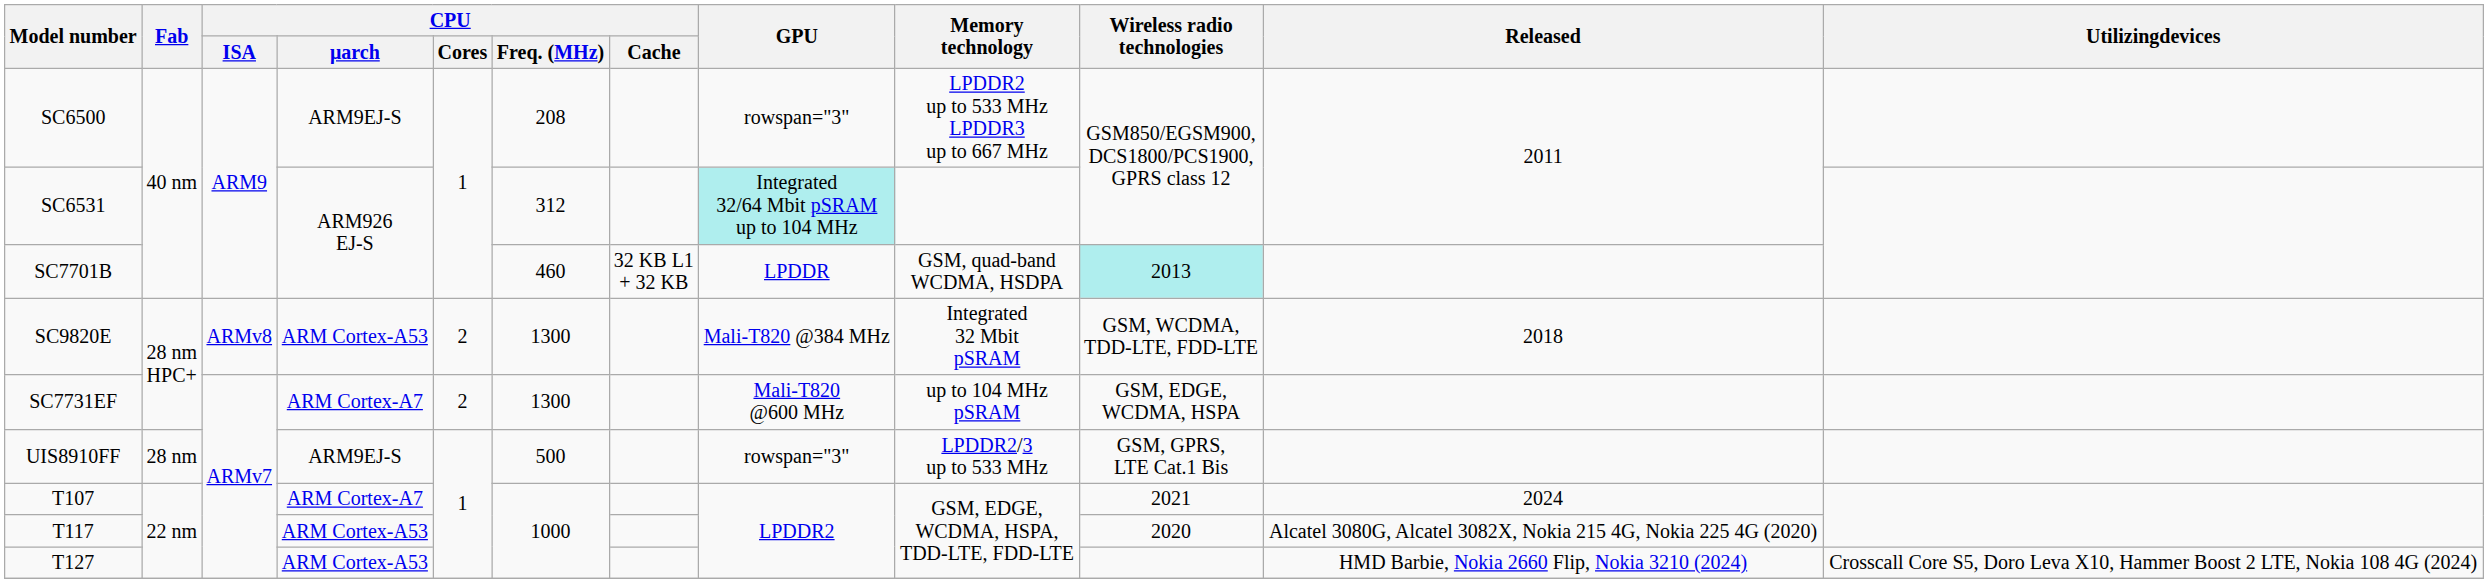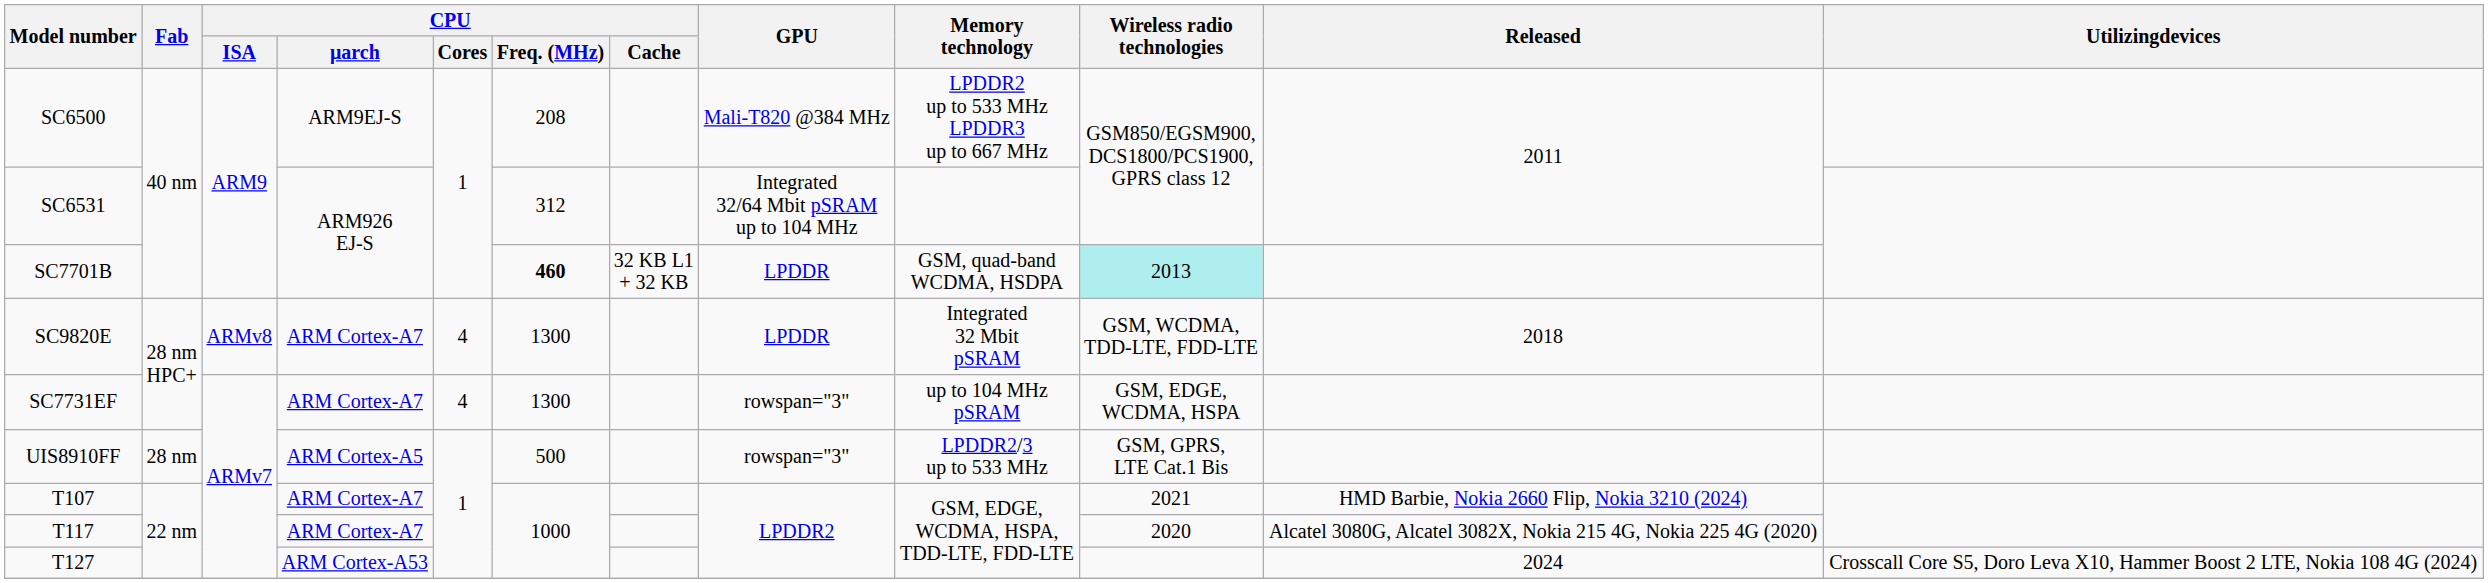(797, 117) rowspan="3" -> (797, 117) Mali-T820 @384 MHz
(797, 205) paleturquoise background -> (797, 205) no background
(551, 270) normal -> (551, 270) bold
(355, 336) ARM Cortex-A53 -> (355, 336) ARM Cortex-A7
(462, 336) 2 -> (462, 336) 4
(797, 336) Mali-T820 @384 MHz -> (797, 336) LPDDR
(462, 401) 2 -> (462, 401) 4
(797, 401) Mali-T820 @600 MHz -> (797, 401) rowspan="3"
(355, 456) ARM9EJ-S -> (355, 456) ARM Cortex-A5
(1543, 499) 2024 -> (1543, 499) HMD Barbie, Nokia 2660 Flip, Nokia 3210 (2024)
(355, 530) ARM Cortex-A53 -> (355, 530) ARM Cortex-A7
(1543, 562) HMD Barbie, Nokia 2660 Flip, Nokia 3210 (2024) -> (1543, 562) 2024
